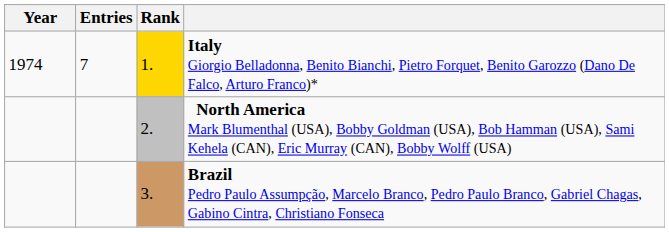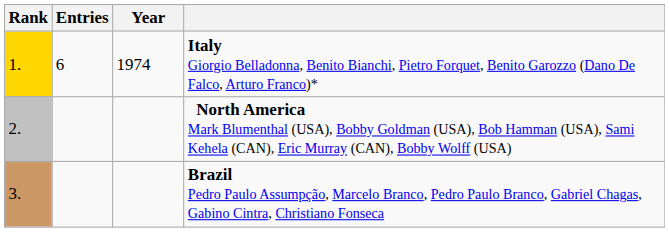columns swapped: (40, 17) <-> (160, 17)
(84, 63) 7 -> (60, 63) 6
